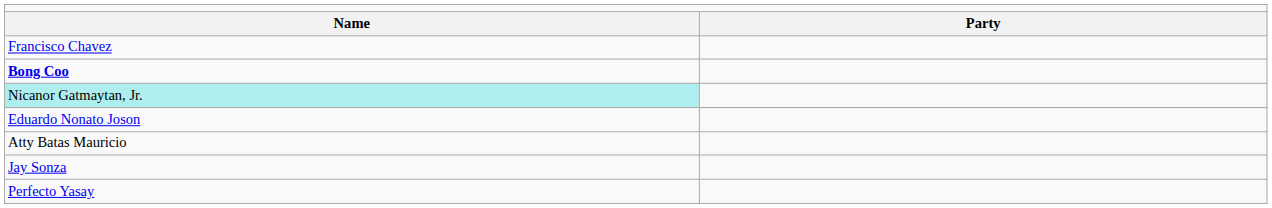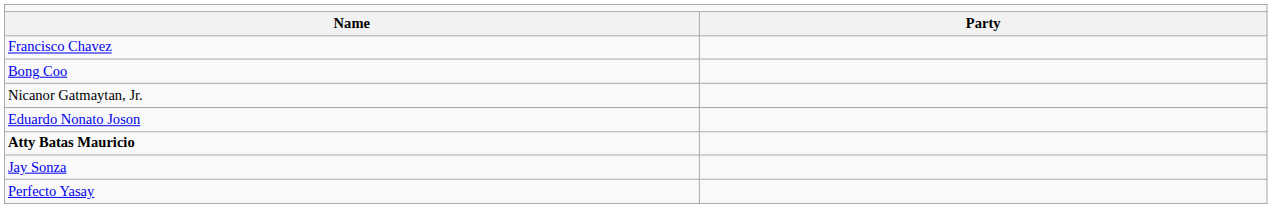(38, 71) bold -> (38, 71) normal
(75, 95) paleturquoise background -> (75, 95) no background
(67, 143) normal -> (71, 143) bold
